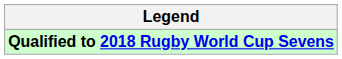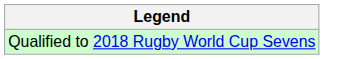(171, 41) bold -> (162, 41) normal
